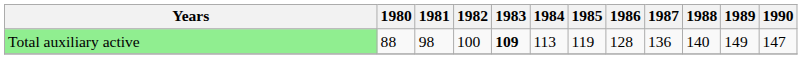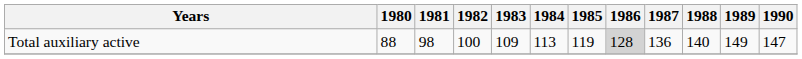(74, 41) lightgreen background -> (74, 41) no background
(507, 41) bold -> (507, 41) normal
(621, 41) no background -> (621, 41) lightgrey background
